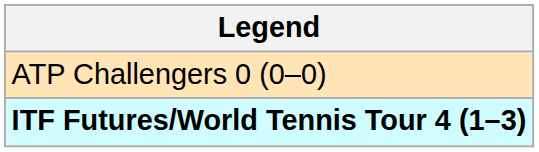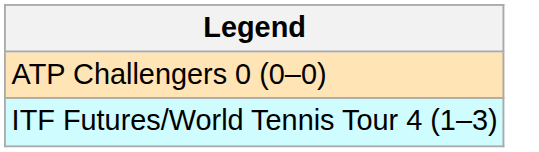(269, 121) bold -> (255, 121) normal
